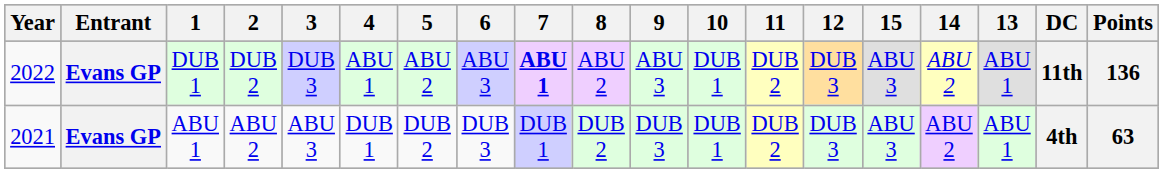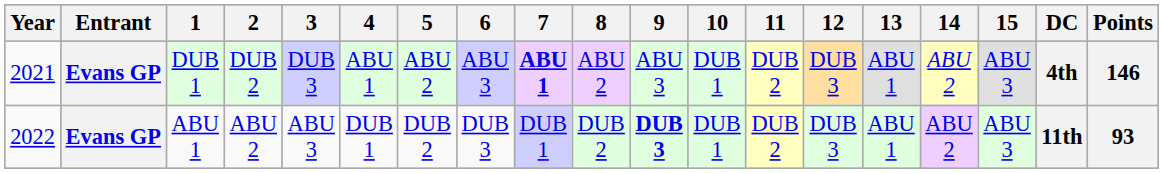columns swapped: (1007, 22) <-> (891, 22)
(33, 72) 2022 -> (33, 72) 2021
(1062, 72) 11th -> (1062, 72) 4th
(1123, 72) 136 -> (1123, 72) 146
(33, 136) 2021 -> (33, 136) 2022
(659, 136) normal -> (659, 136) bold
(1062, 136) 4th -> (1062, 136) 11th
(1123, 136) 63 -> (1123, 136) 93
